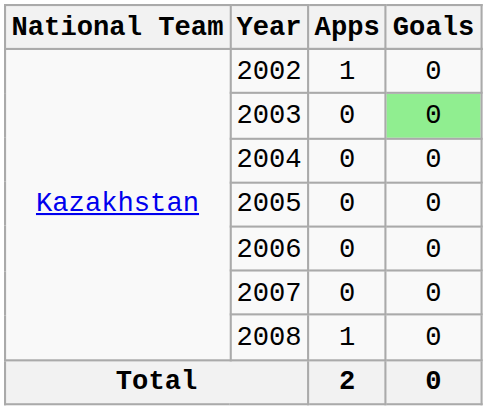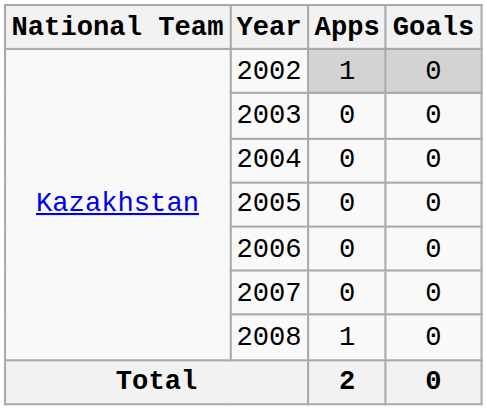(347, 71) no background -> (347, 71) lightgrey background
(434, 71) no background -> (434, 71) lightgrey background
(434, 116) lightgreen background -> (434, 116) no background
